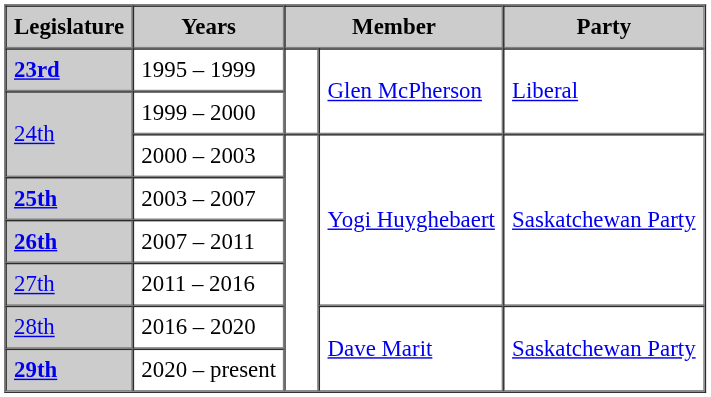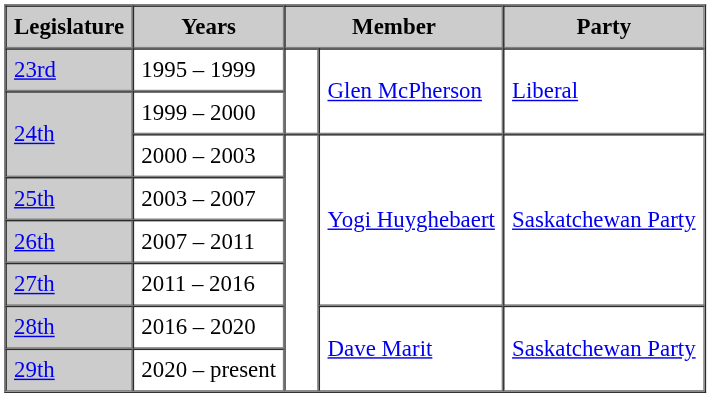(37, 69) bold -> (35, 69) normal
(36, 198) bold -> (34, 198) normal
(36, 241) bold -> (34, 241) normal
(36, 369) bold -> (34, 369) normal
